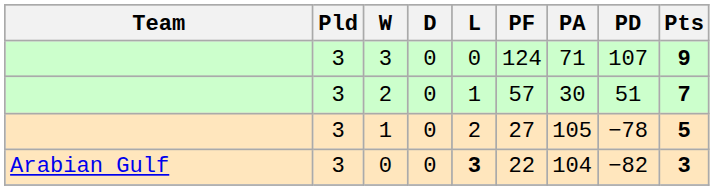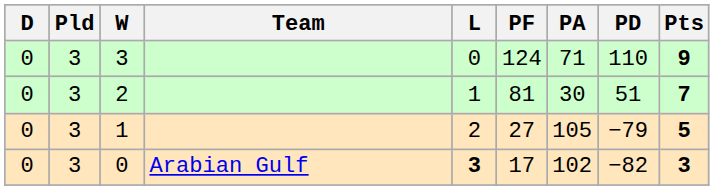columns swapped: (159, 23) <-> (430, 23)
(628, 59) 107 -> (628, 59) 110
(522, 95) 57 -> (522, 95) 81
(628, 131) −78 -> (628, 131) −79
(522, 167) 22 -> (522, 167) 17
(572, 167) 104 -> (572, 167) 102
